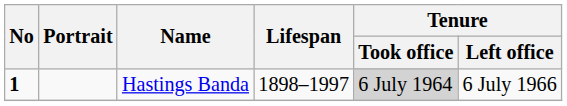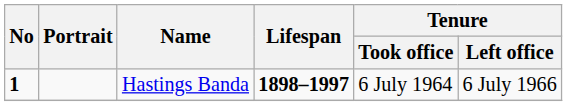(304, 84) normal -> (304, 84) bold
(405, 84) lightgrey background -> (405, 84) no background
